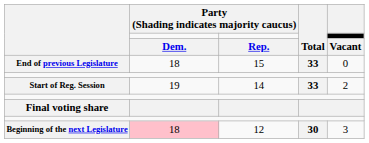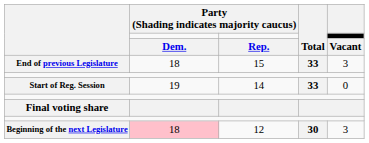(346, 64) 0 -> (346, 64) 3
(346, 85) 2 -> (346, 85) 0
